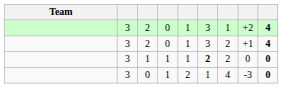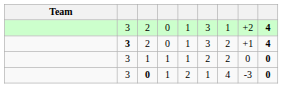(127, 43) normal -> (127, 43) bold
(208, 59) bold -> (208, 59) normal
(147, 75) normal -> (147, 75) bold
